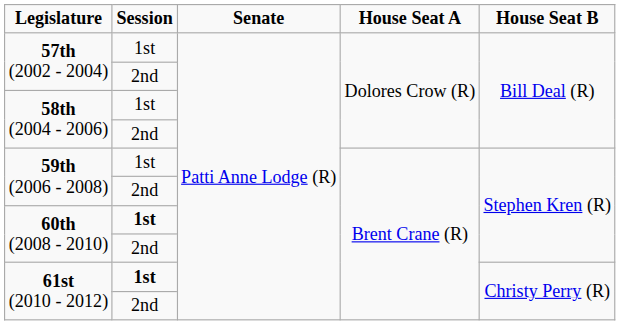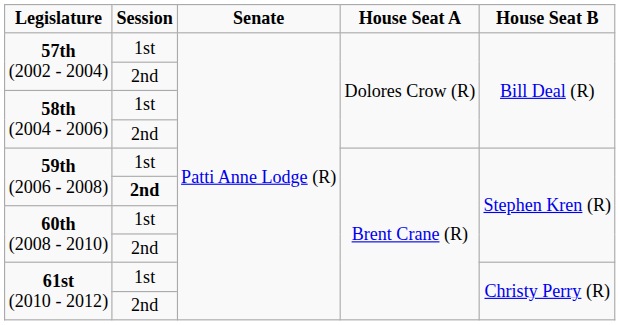(145, 190) normal -> (145, 190) bold
(145, 219) bold -> (145, 219) normal
(145, 276) bold -> (145, 276) normal
